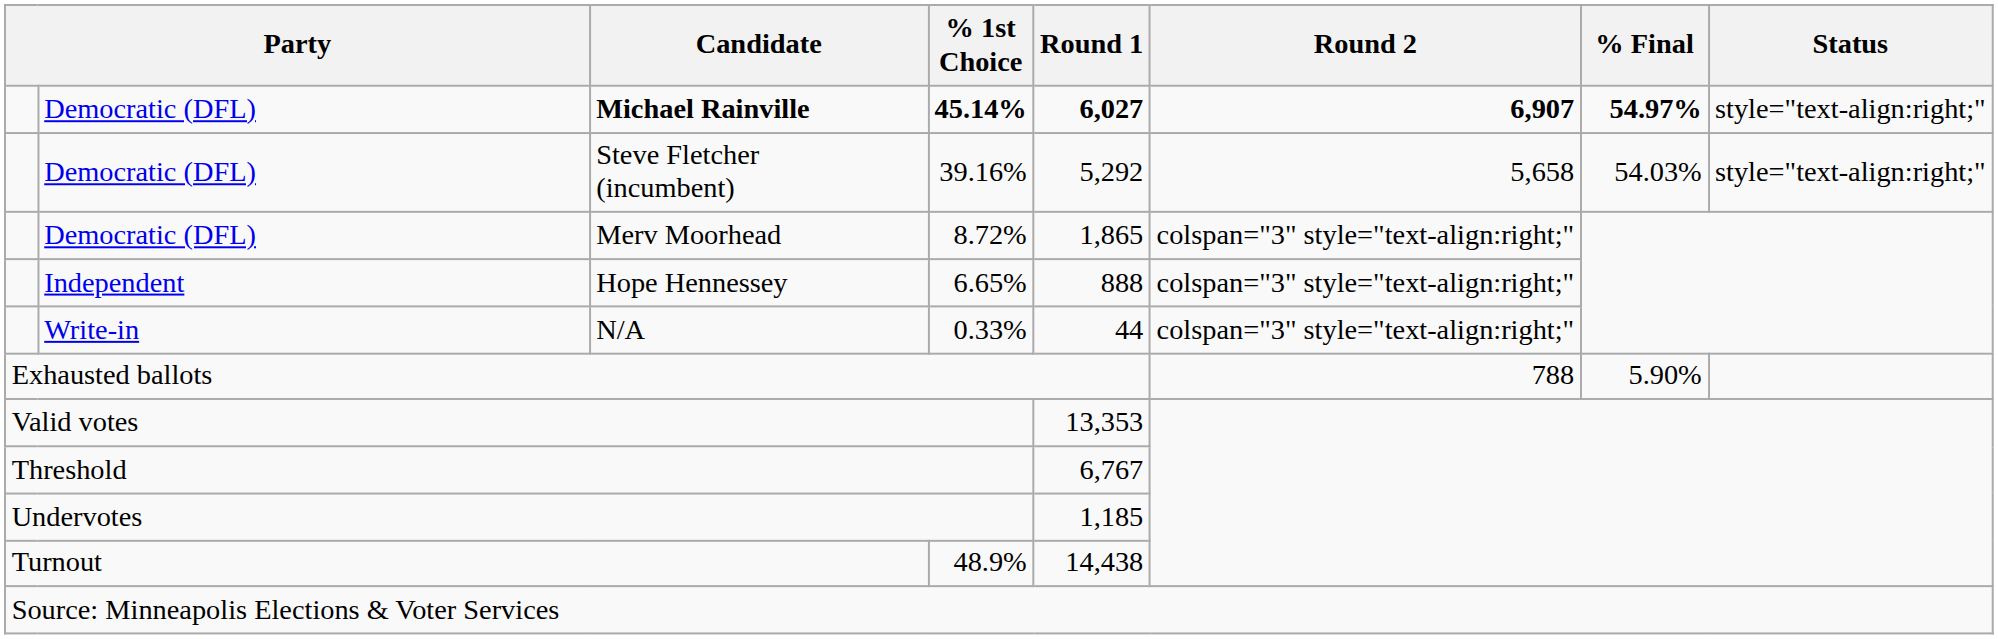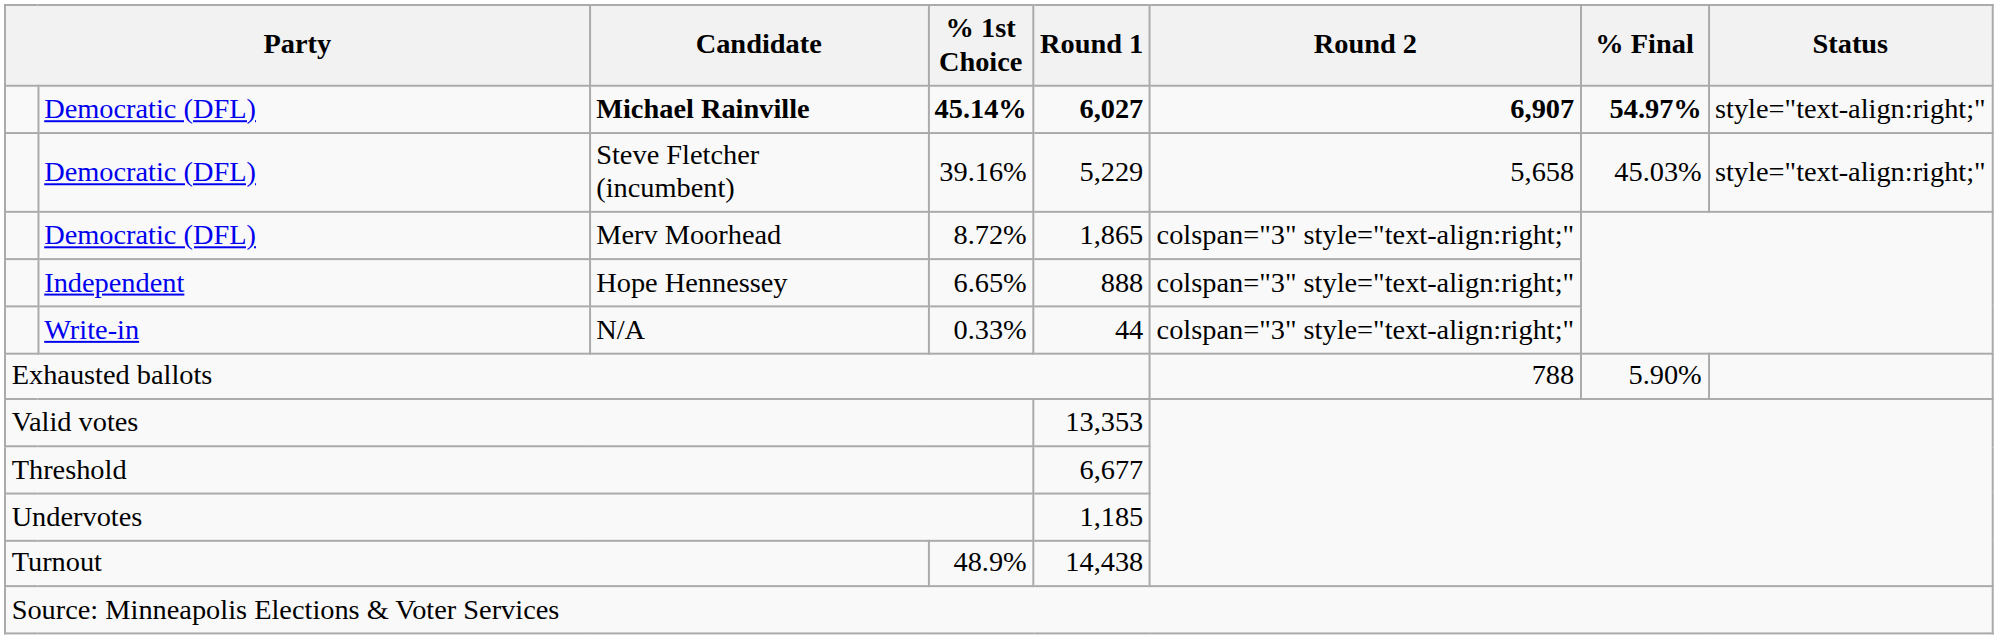(1111, 172) 5,292 -> (1111, 172) 5,229
(1658, 172) 54.03% -> (1658, 172) 45.03%
(1111, 469) 6,767 -> (1111, 469) 6,677
